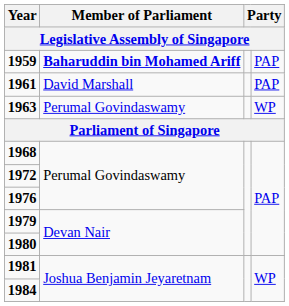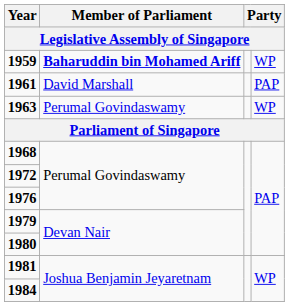(267, 61) PAP -> (265, 61) WP
